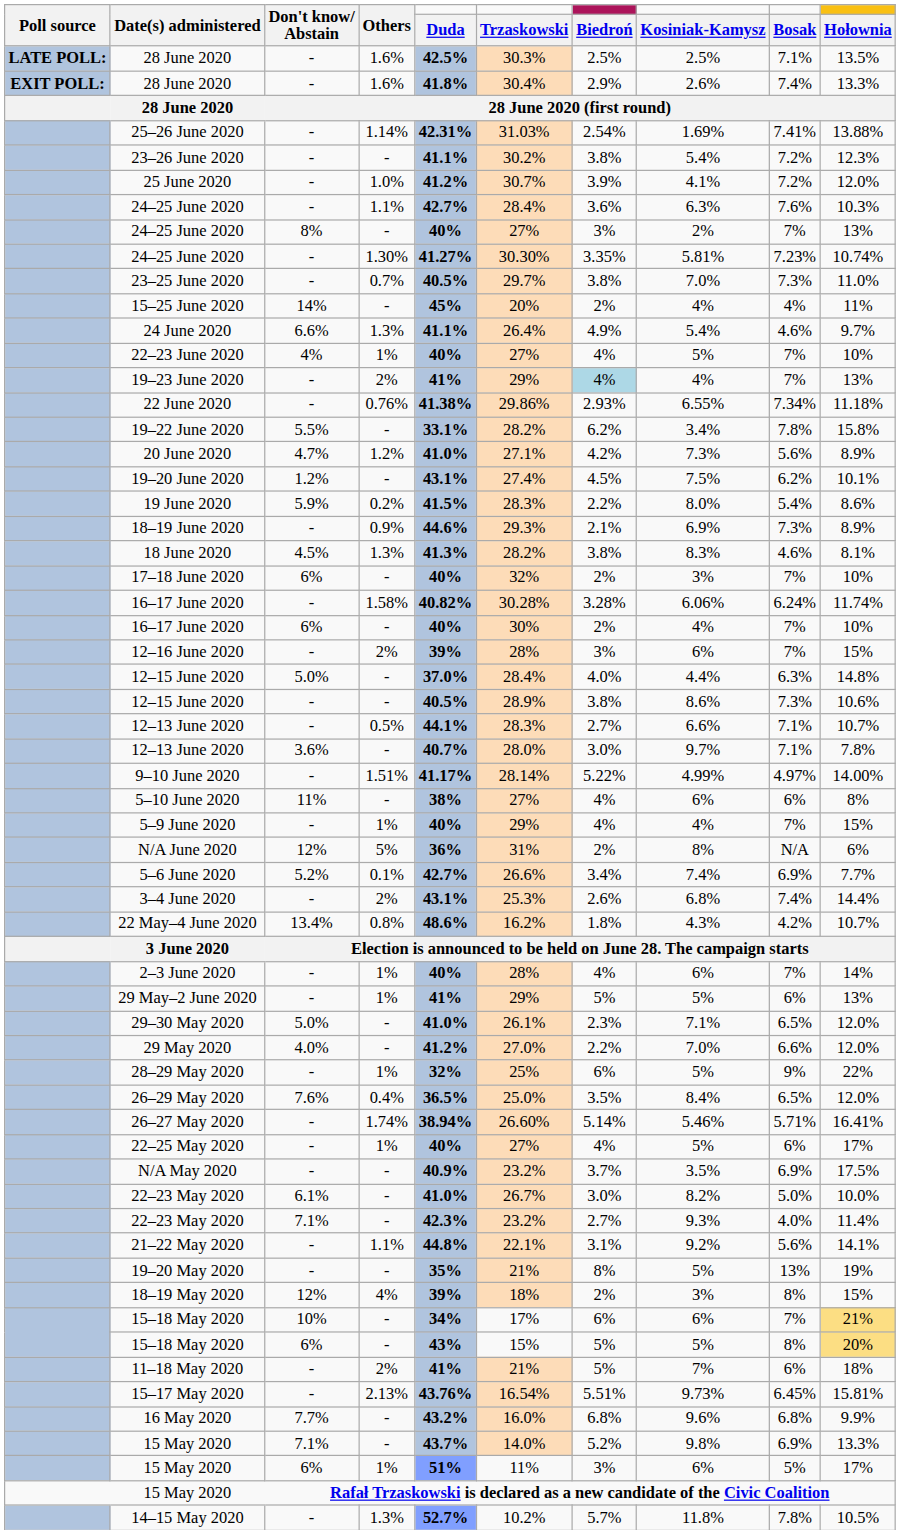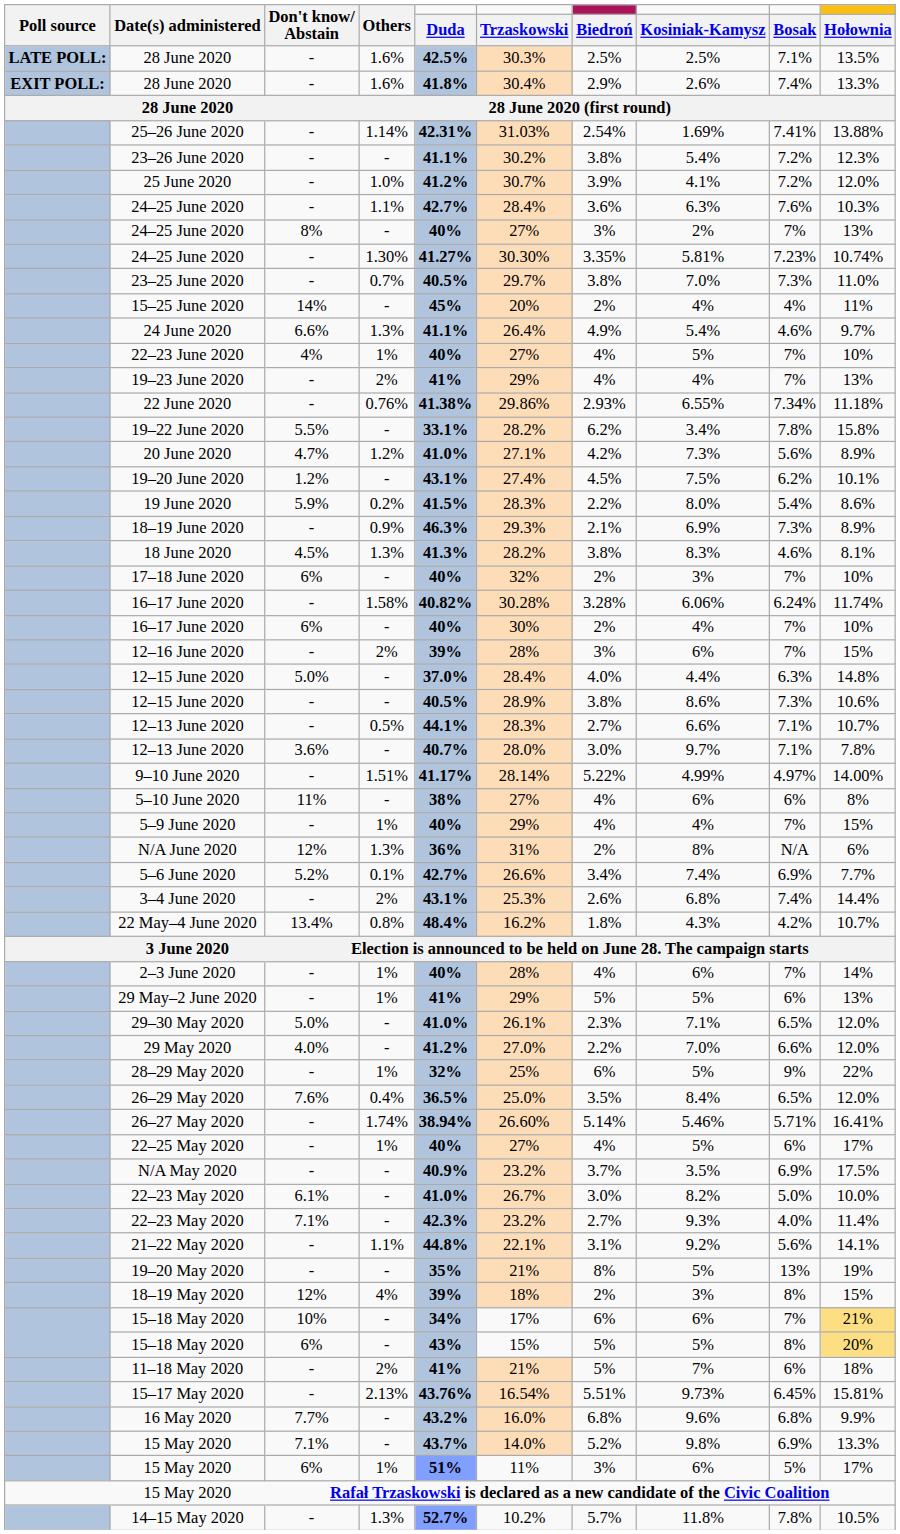(604, 379) lightblue background -> (604, 379) no background
(446, 527) 44.6% -> (446, 527) 46.3%
(387, 849) 5% -> (387, 849) 1.3%
(446, 923) 48.6% -> (446, 923) 48.4%
